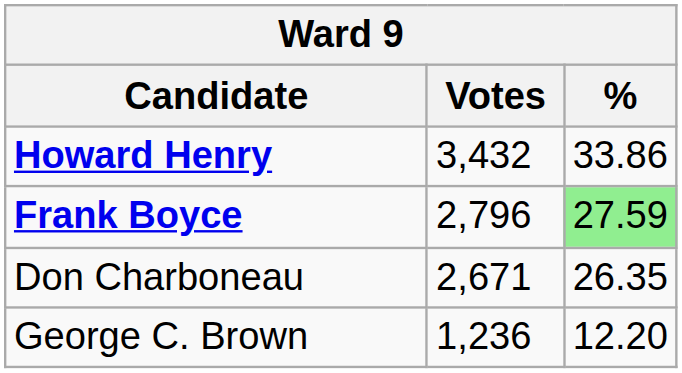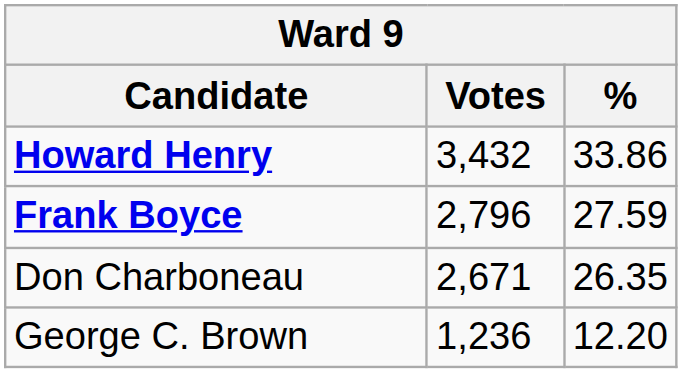(620, 215) lightgreen background -> (620, 215) no background
